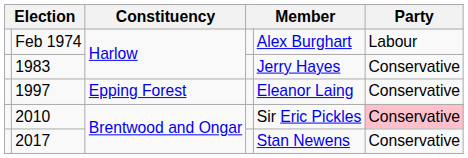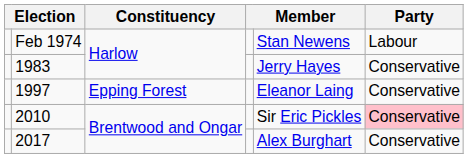(304, 41) Alex Burghart -> (303, 41) Stan Newens
(303, 141) Stan Newens -> (304, 141) Alex Burghart
